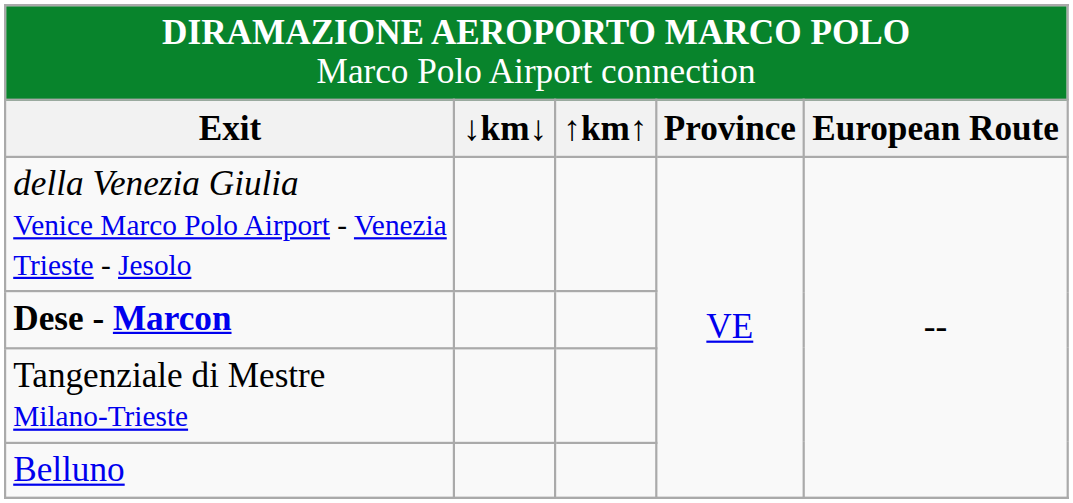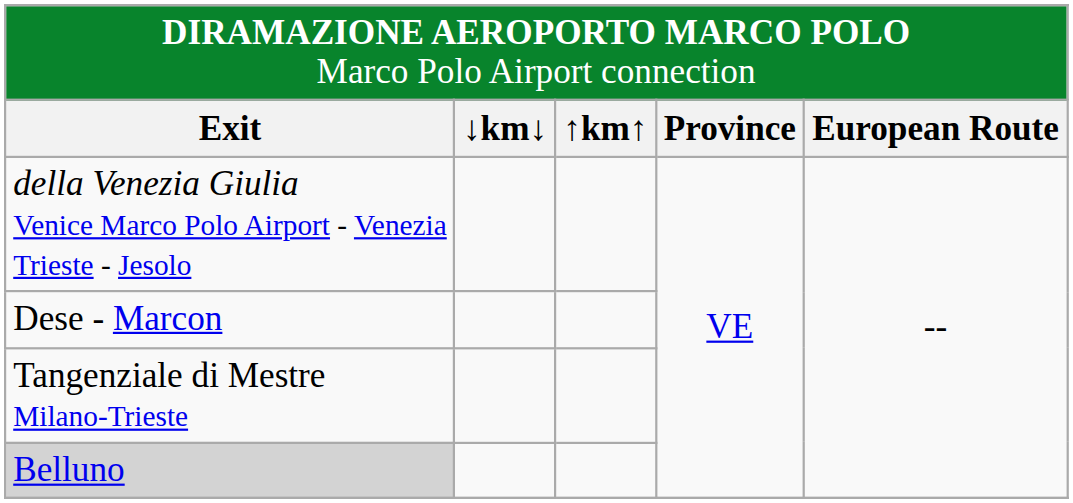(122, 318) bold -> (118, 318) normal
(69, 469) no background -> (69, 469) lightgrey background
